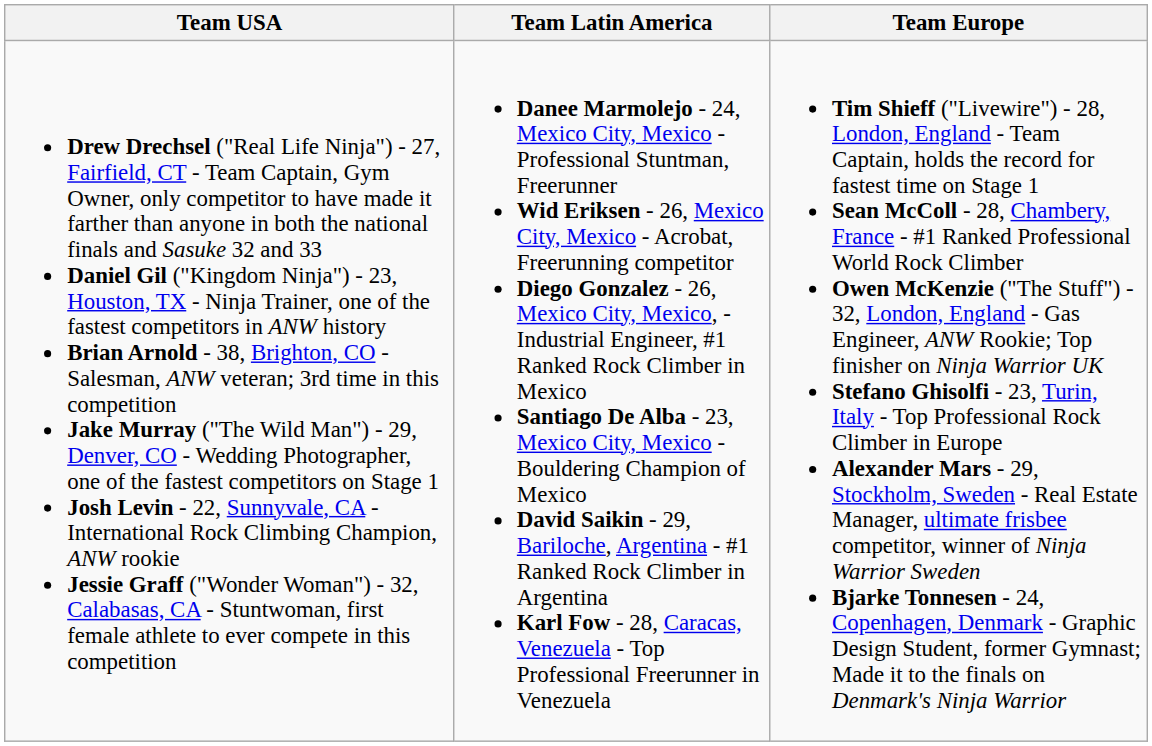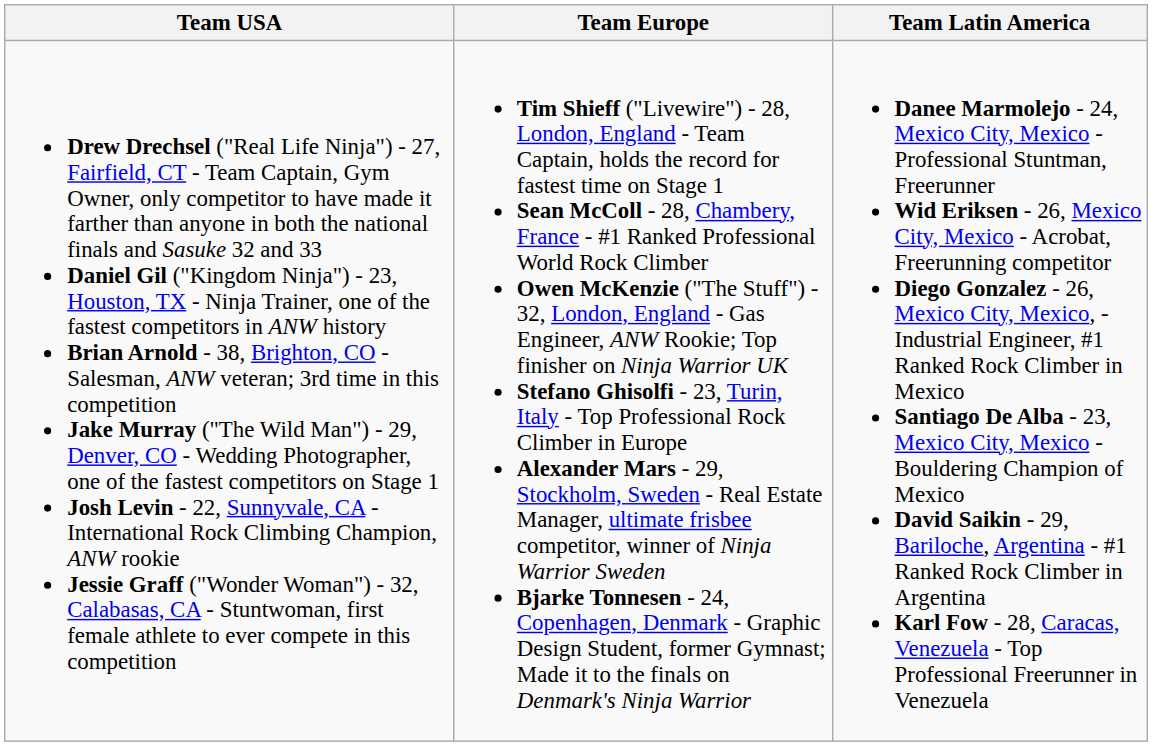columns swapped: (958, 22) <-> (612, 22)
